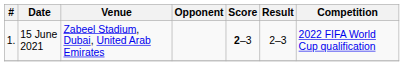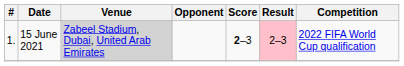(107, 40) no background -> (107, 40) lightgrey background
(278, 40) no background -> (278, 40) pink background
